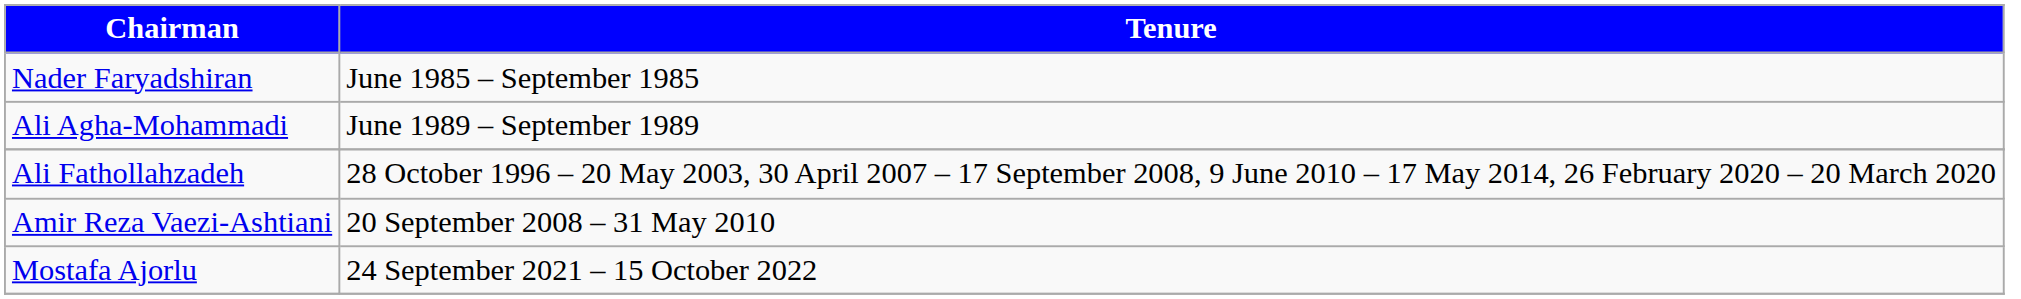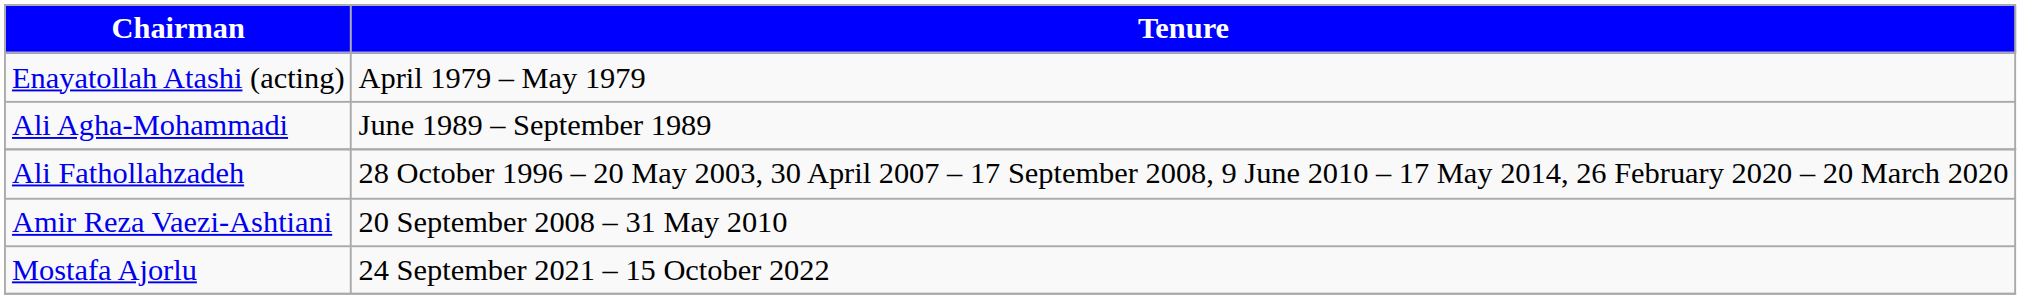+ row: (178, 76)
- row: (132, 76)
